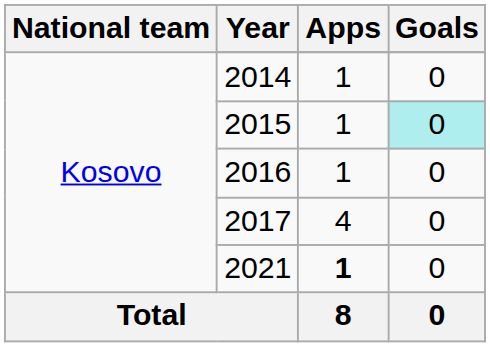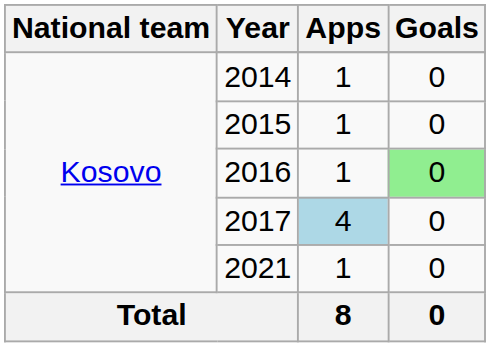(437, 124) paleturquoise background -> (437, 124) no background
(437, 172) no background -> (437, 172) lightgreen background
(343, 220) no background -> (343, 220) lightblue background
(343, 268) bold -> (343, 268) normal
